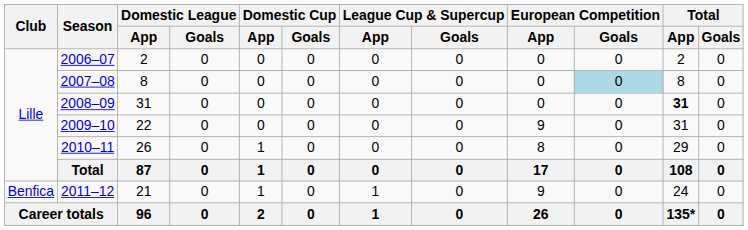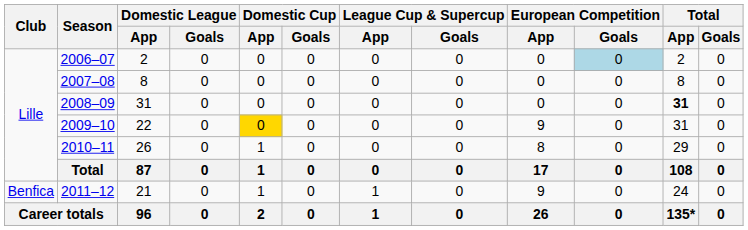(619, 59) no background -> (619, 59) lightblue background
(619, 81) lightblue background -> (619, 81) no background
(261, 125) no background -> (261, 125) gold background
